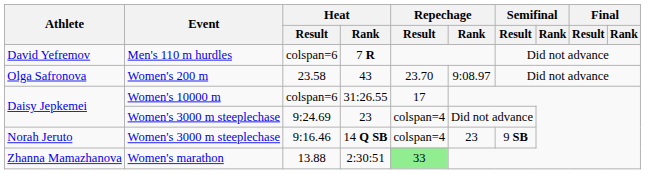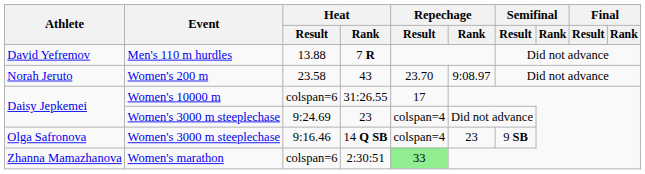(312, 55) colspan=6 -> (312, 55) 13.88
(47, 76) Olga Safronova -> (40, 76) Norah Jeruto
(40, 138) Norah Jeruto -> (47, 138) Olga Safronova
(312, 158) 13.88 -> (312, 158) colspan=6
